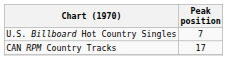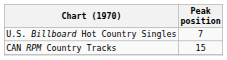(201, 48) 17 -> (201, 48) 15
